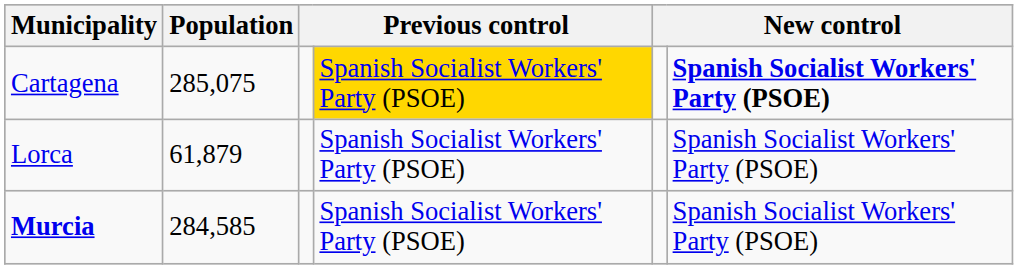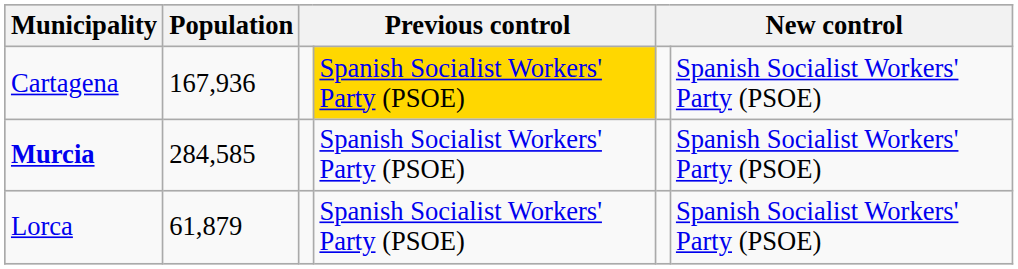(212, 82) 285,075 -> (212, 82) 167,936
(824, 82) bold -> (817, 82) normal
rows swapped: (42, 154) <-> (53, 226)
